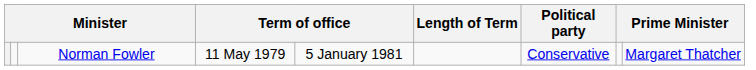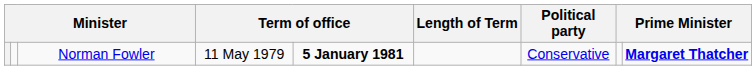(354, 53) normal -> (353, 53) bold
(683, 53) normal -> (687, 53) bold
